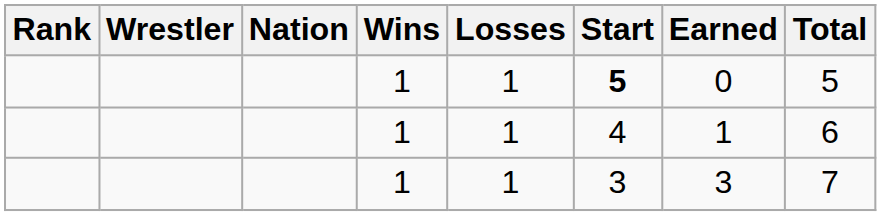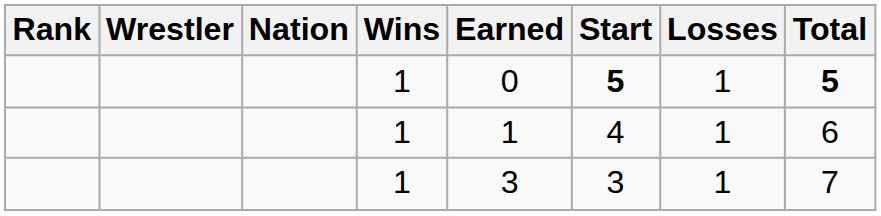columns swapped: (510, 30) <-> (723, 30)
(830, 81) normal -> (830, 81) bold
